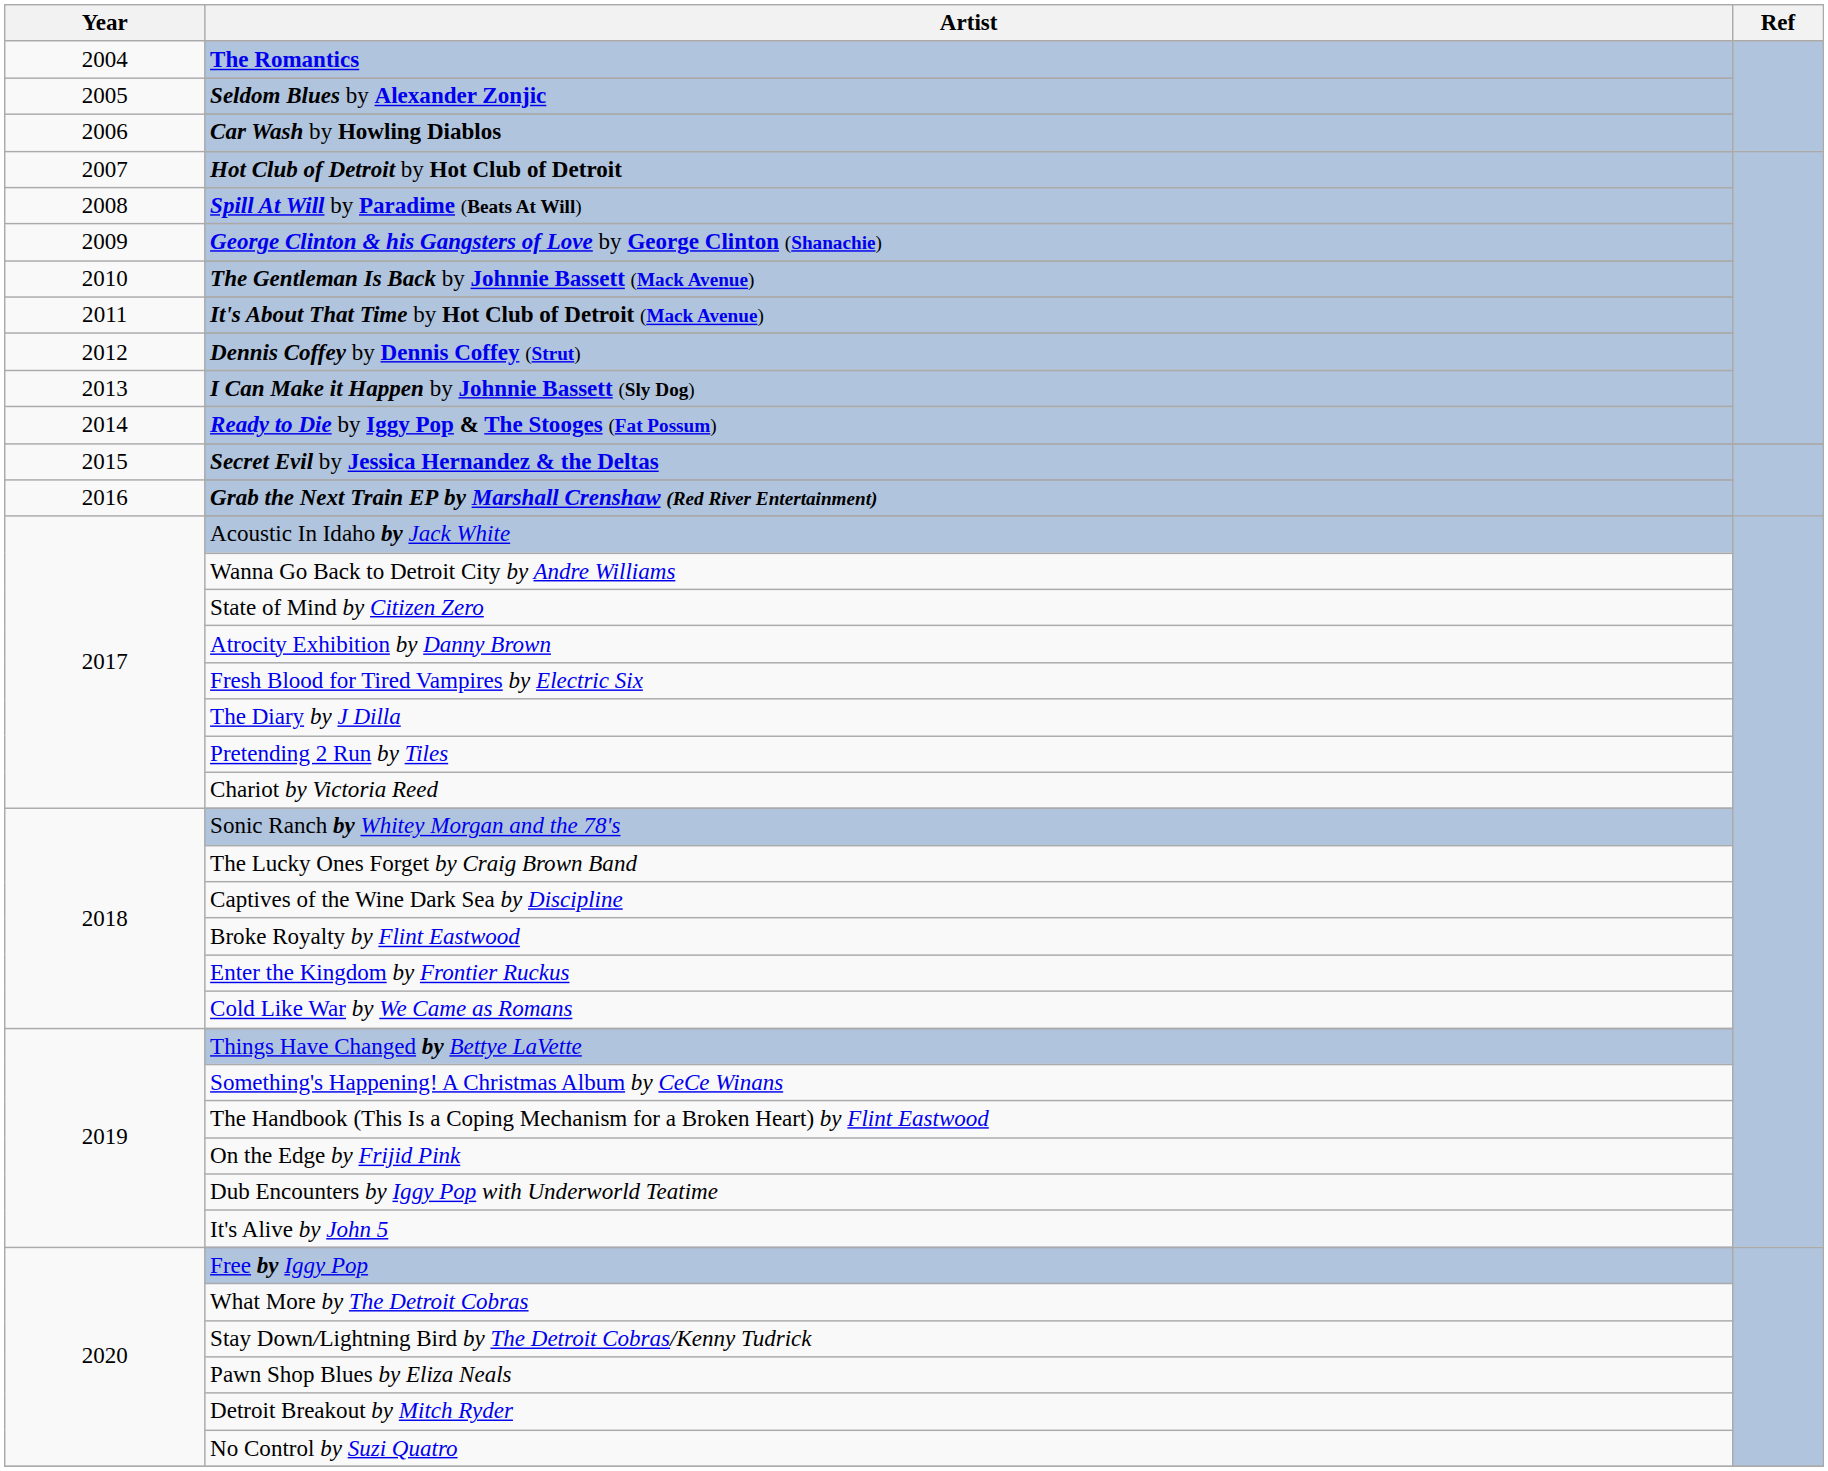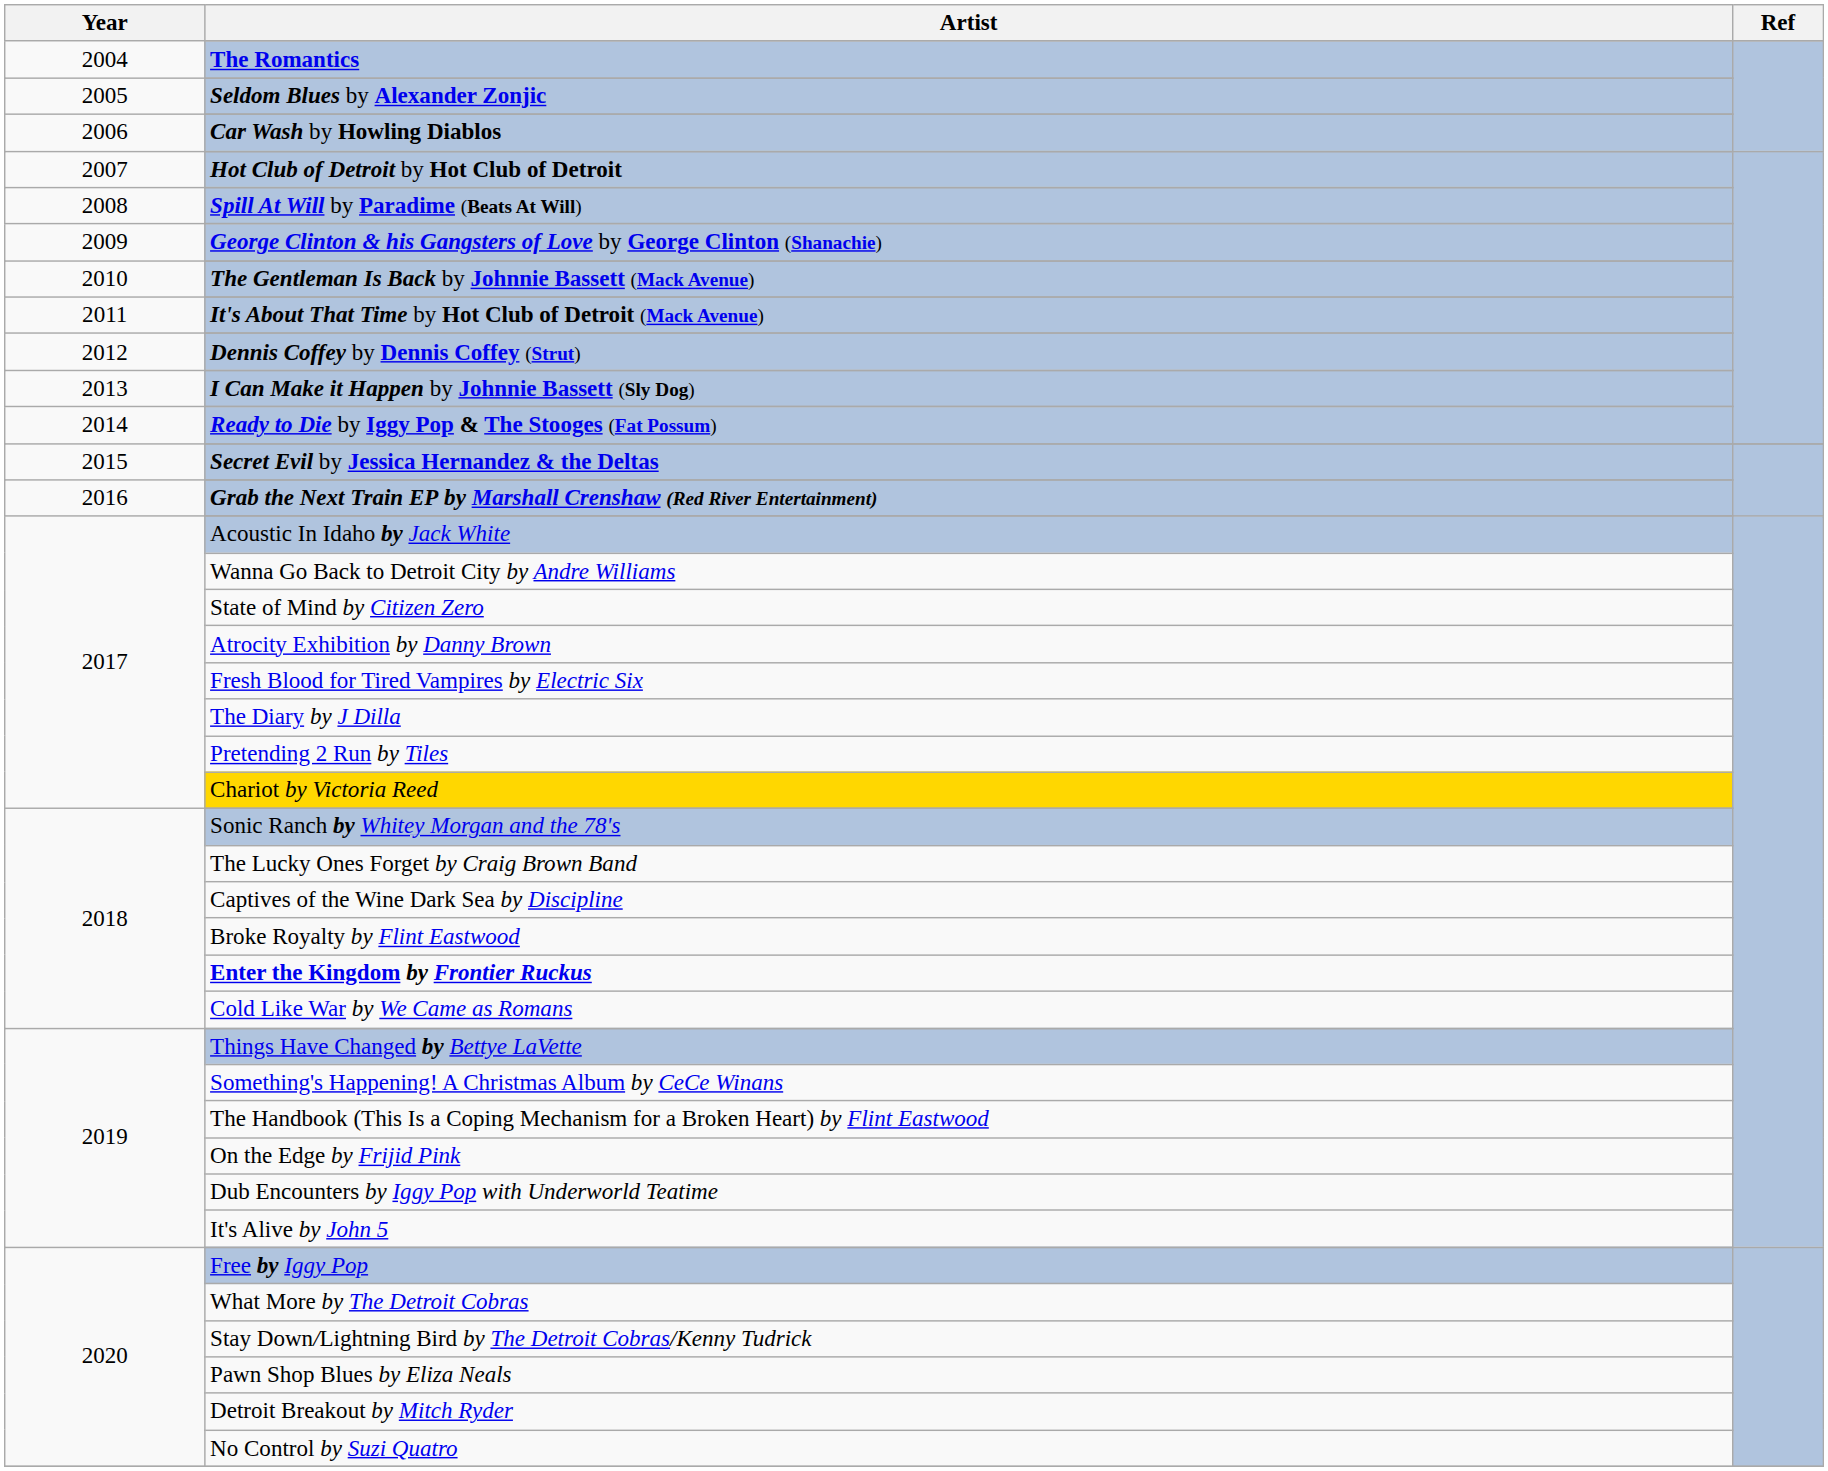(324, 790) no background -> (324, 790) gold background
(390, 972) normal -> (401, 972) bold
